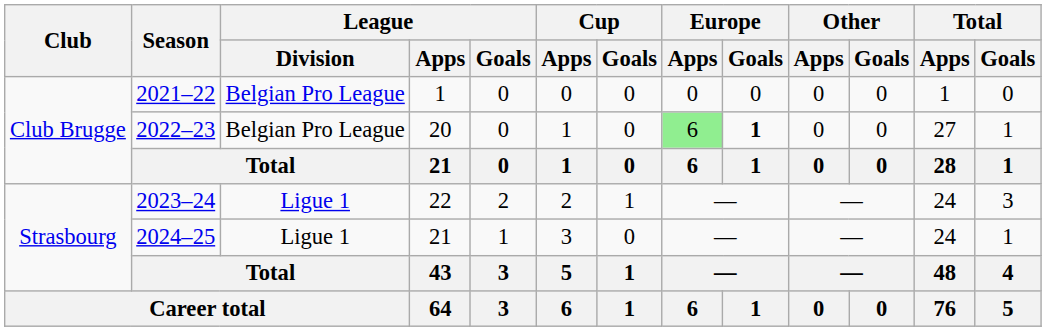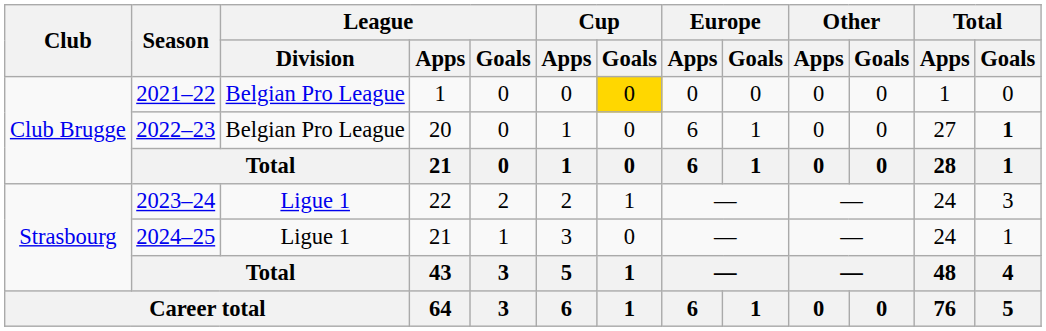(629, 93) no background -> (629, 93) gold background
(692, 129) lightgreen background -> (692, 129) no background
(756, 129) bold -> (756, 129) normal
(1008, 129) normal -> (1008, 129) bold
